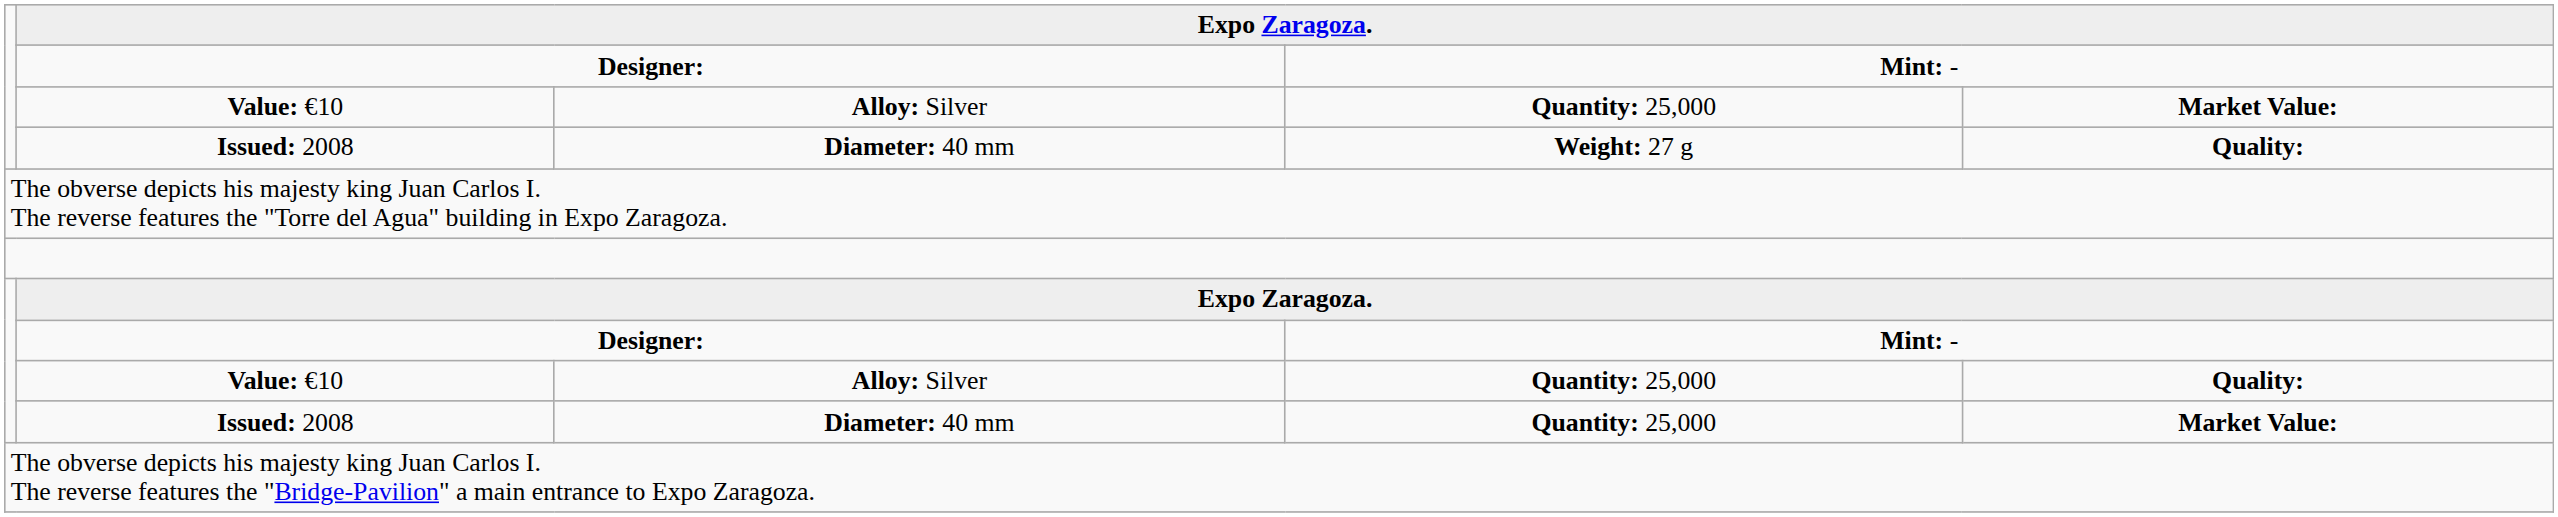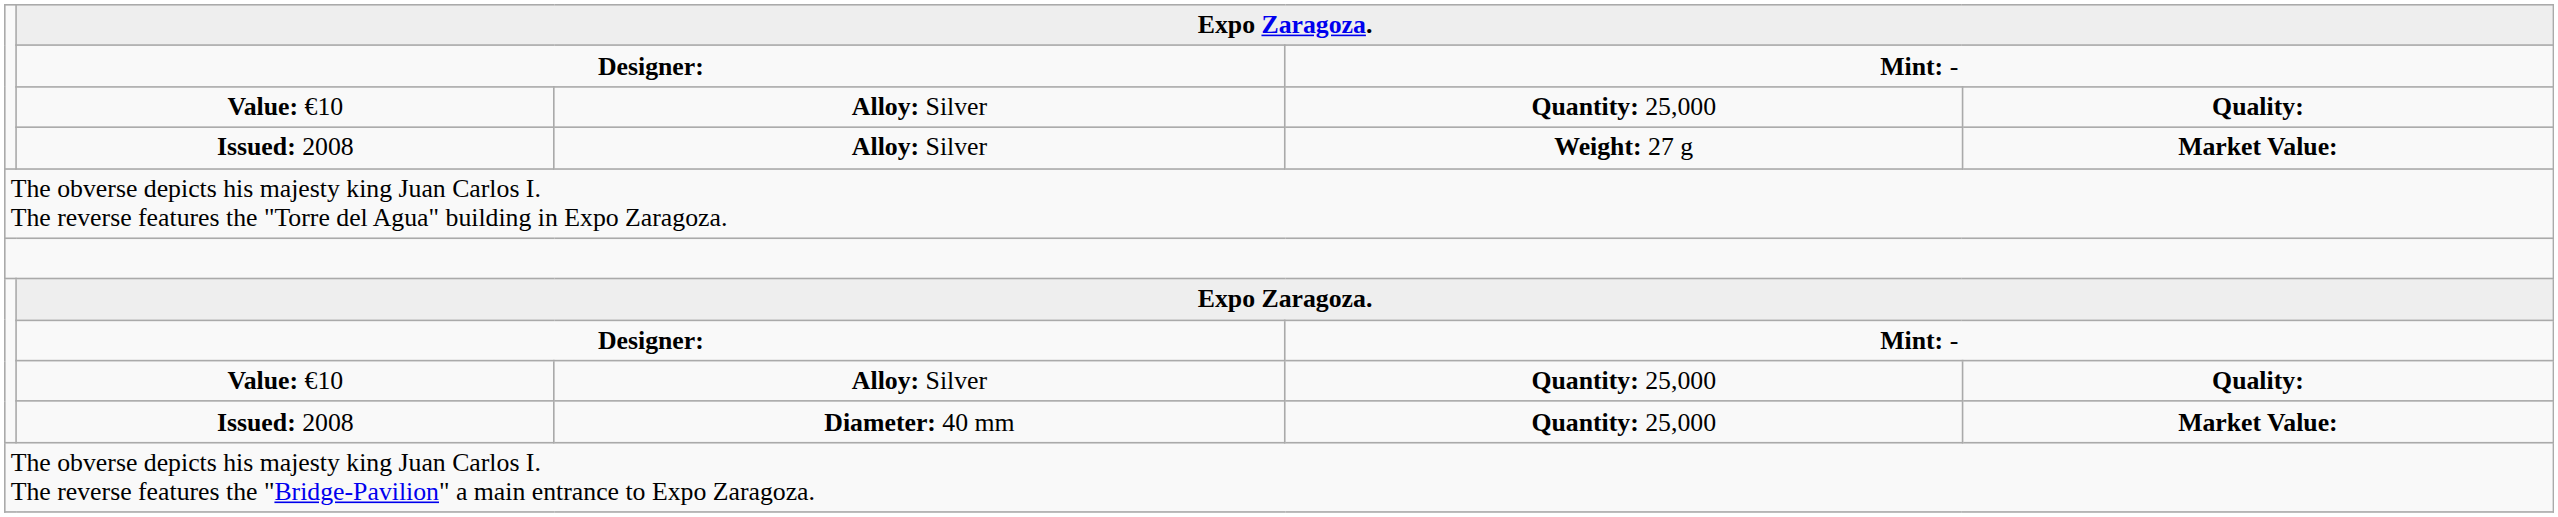(2258, 106) Market Value: -> (2258, 106) Quality:
(919, 147) Diameter: 40 mm -> (919, 147) Alloy: Silver
(2258, 147) Quality: -> (2258, 147) Market Value:
